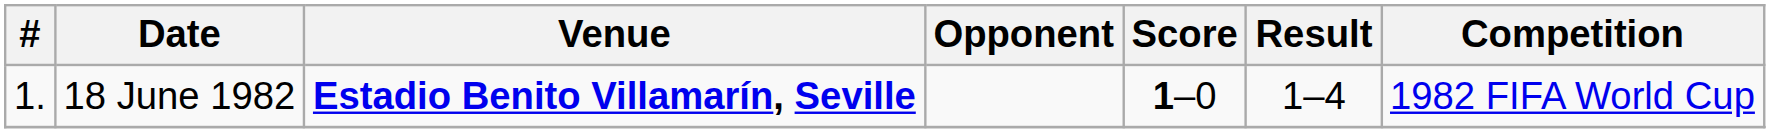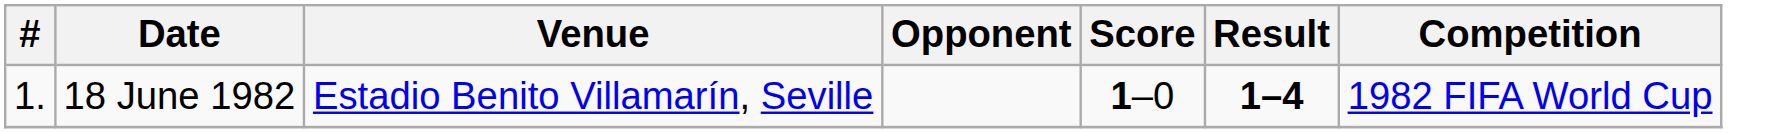(614, 95) bold -> (593, 95) normal
(1314, 95) normal -> (1272, 95) bold
